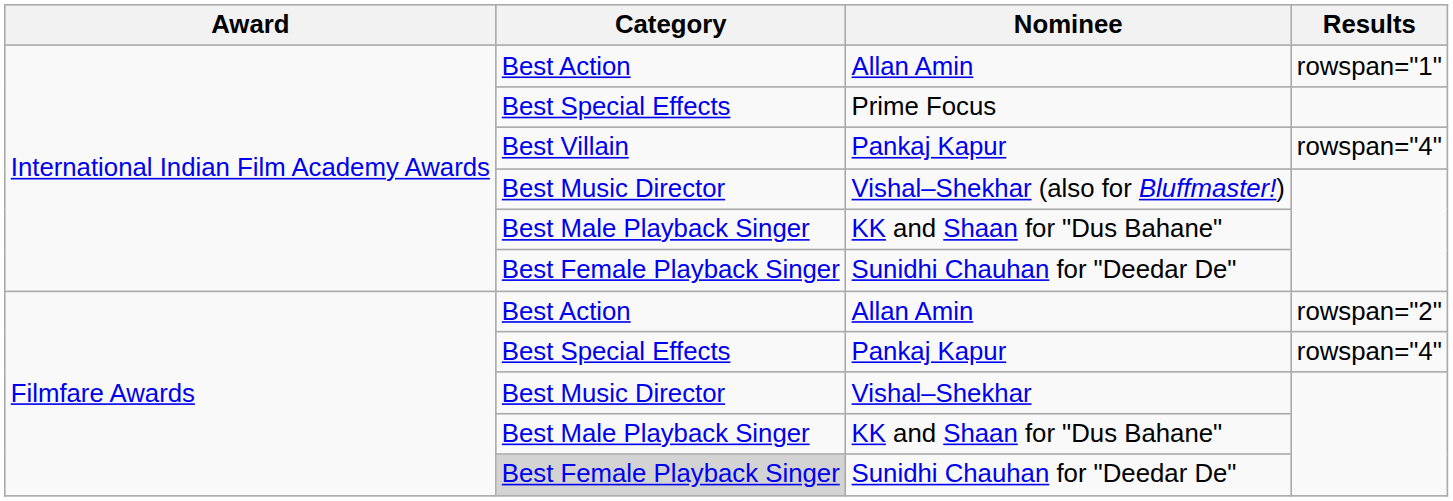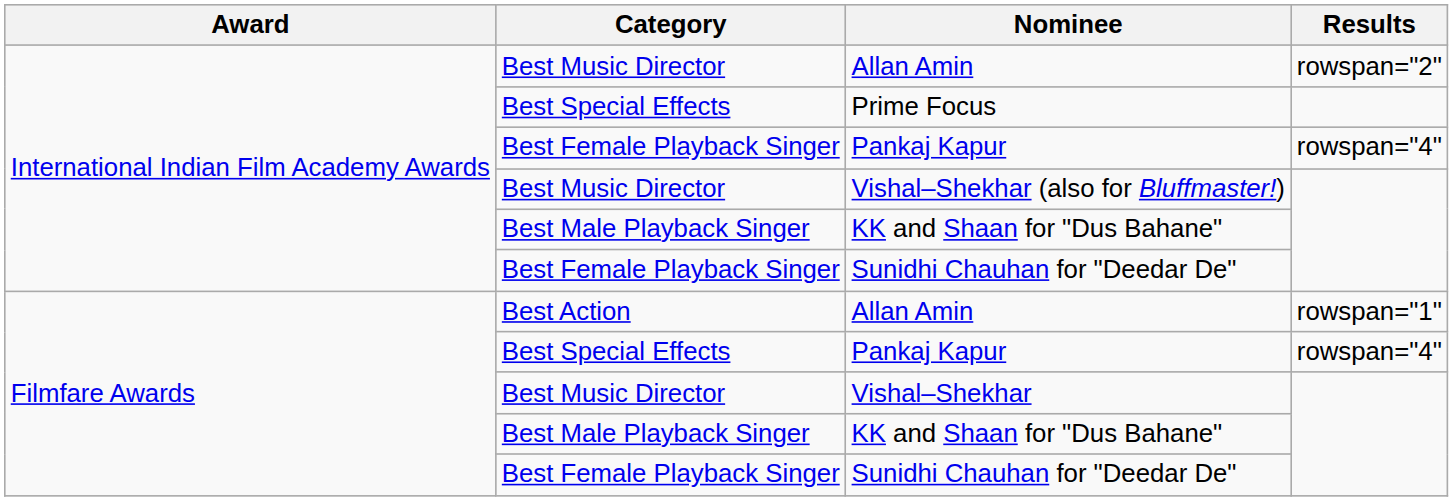(566, 65) Best Action -> (613, 65) Best Music Director
(1369, 65) rowspan="1" -> (1369, 65) rowspan="2"
(565, 147) Best Villain -> (671, 147) Best Female Playback Singer
(1369, 310) rowspan="2" -> (1369, 310) rowspan="1"
(671, 474) lightgrey background -> (671, 474) no background
